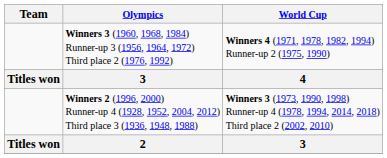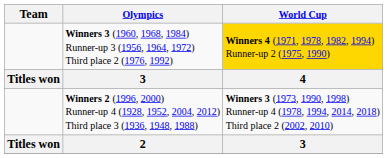(300, 46) no background -> (300, 46) gold background
